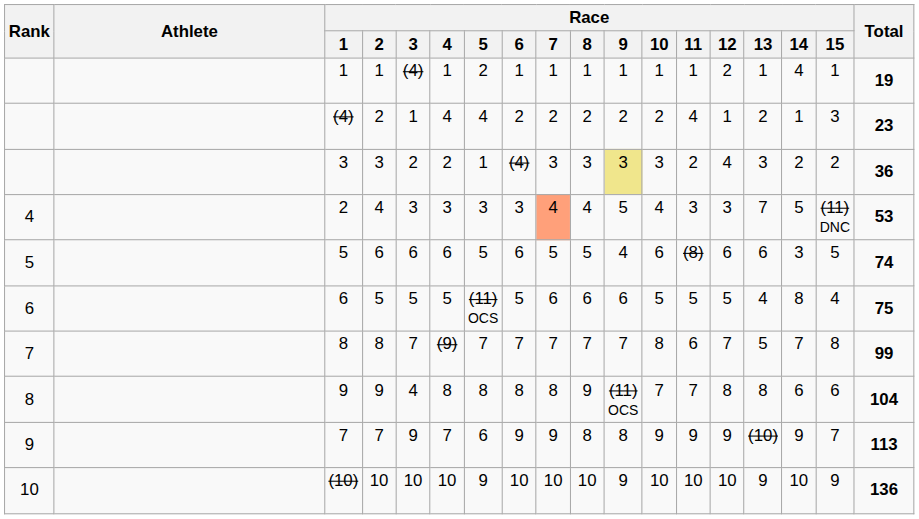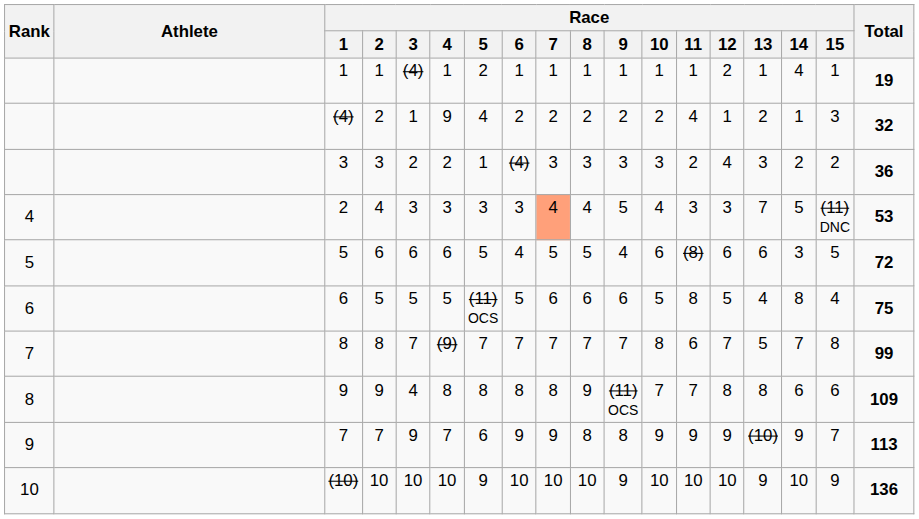(447, 126) 4 -> (447, 126) 9
(884, 126) 23 -> (884, 126) 32
(623, 171) khaki background -> (623, 171) no background
(519, 262) 6 -> (519, 262) 4
(884, 262) 74 -> (884, 262) 72
(693, 308) 5 -> (693, 308) 8
(884, 399) 104 -> (884, 399) 109
